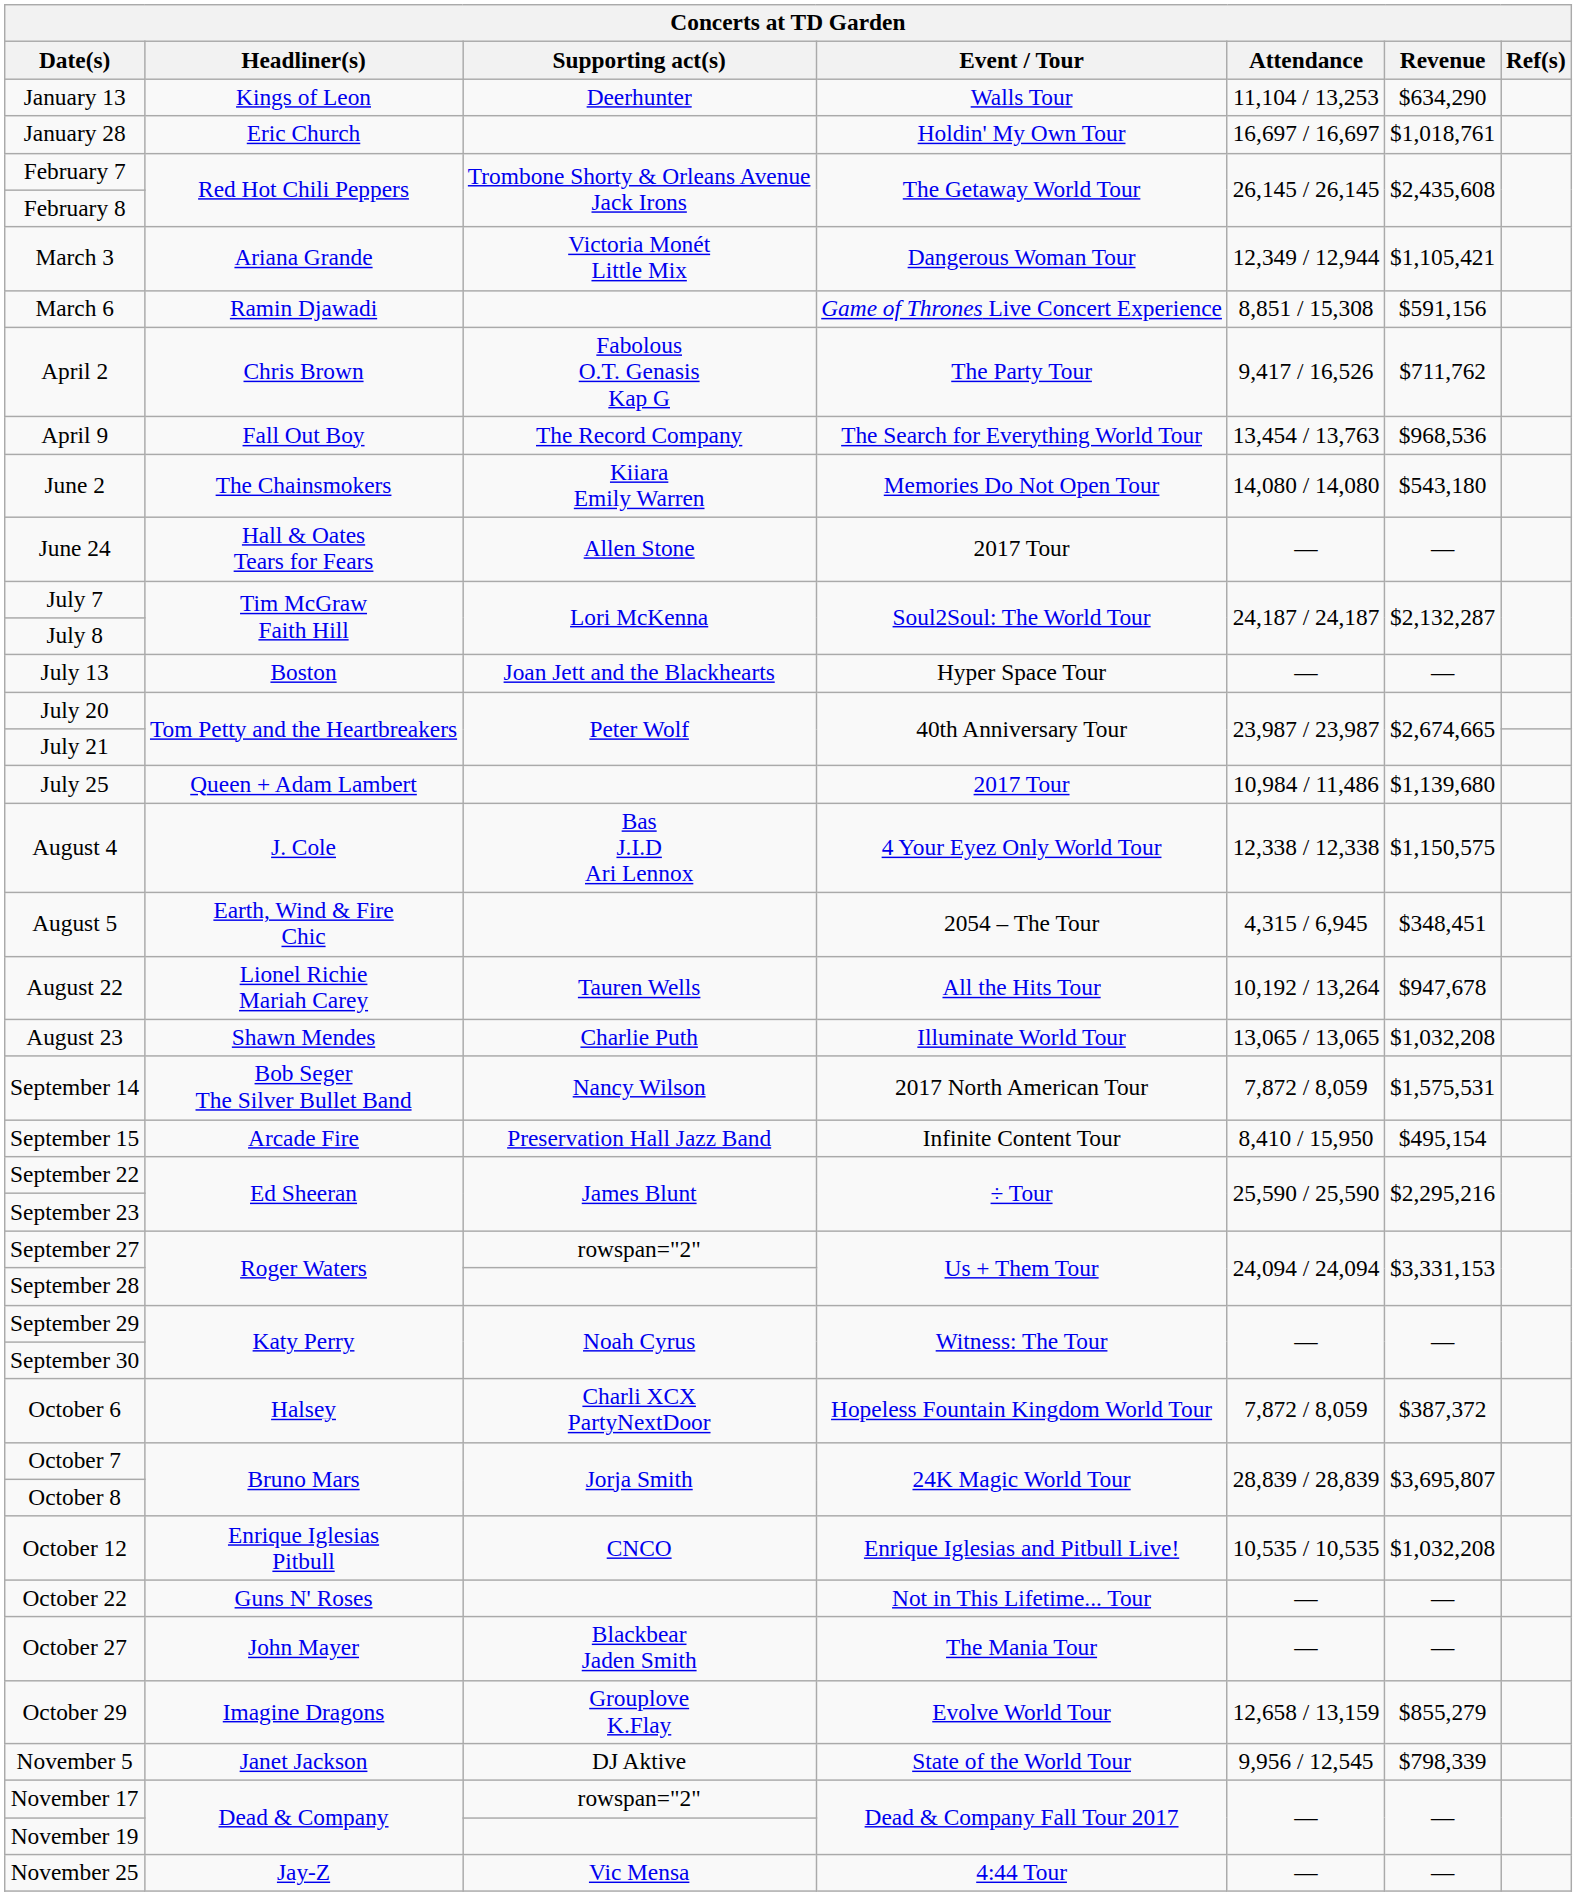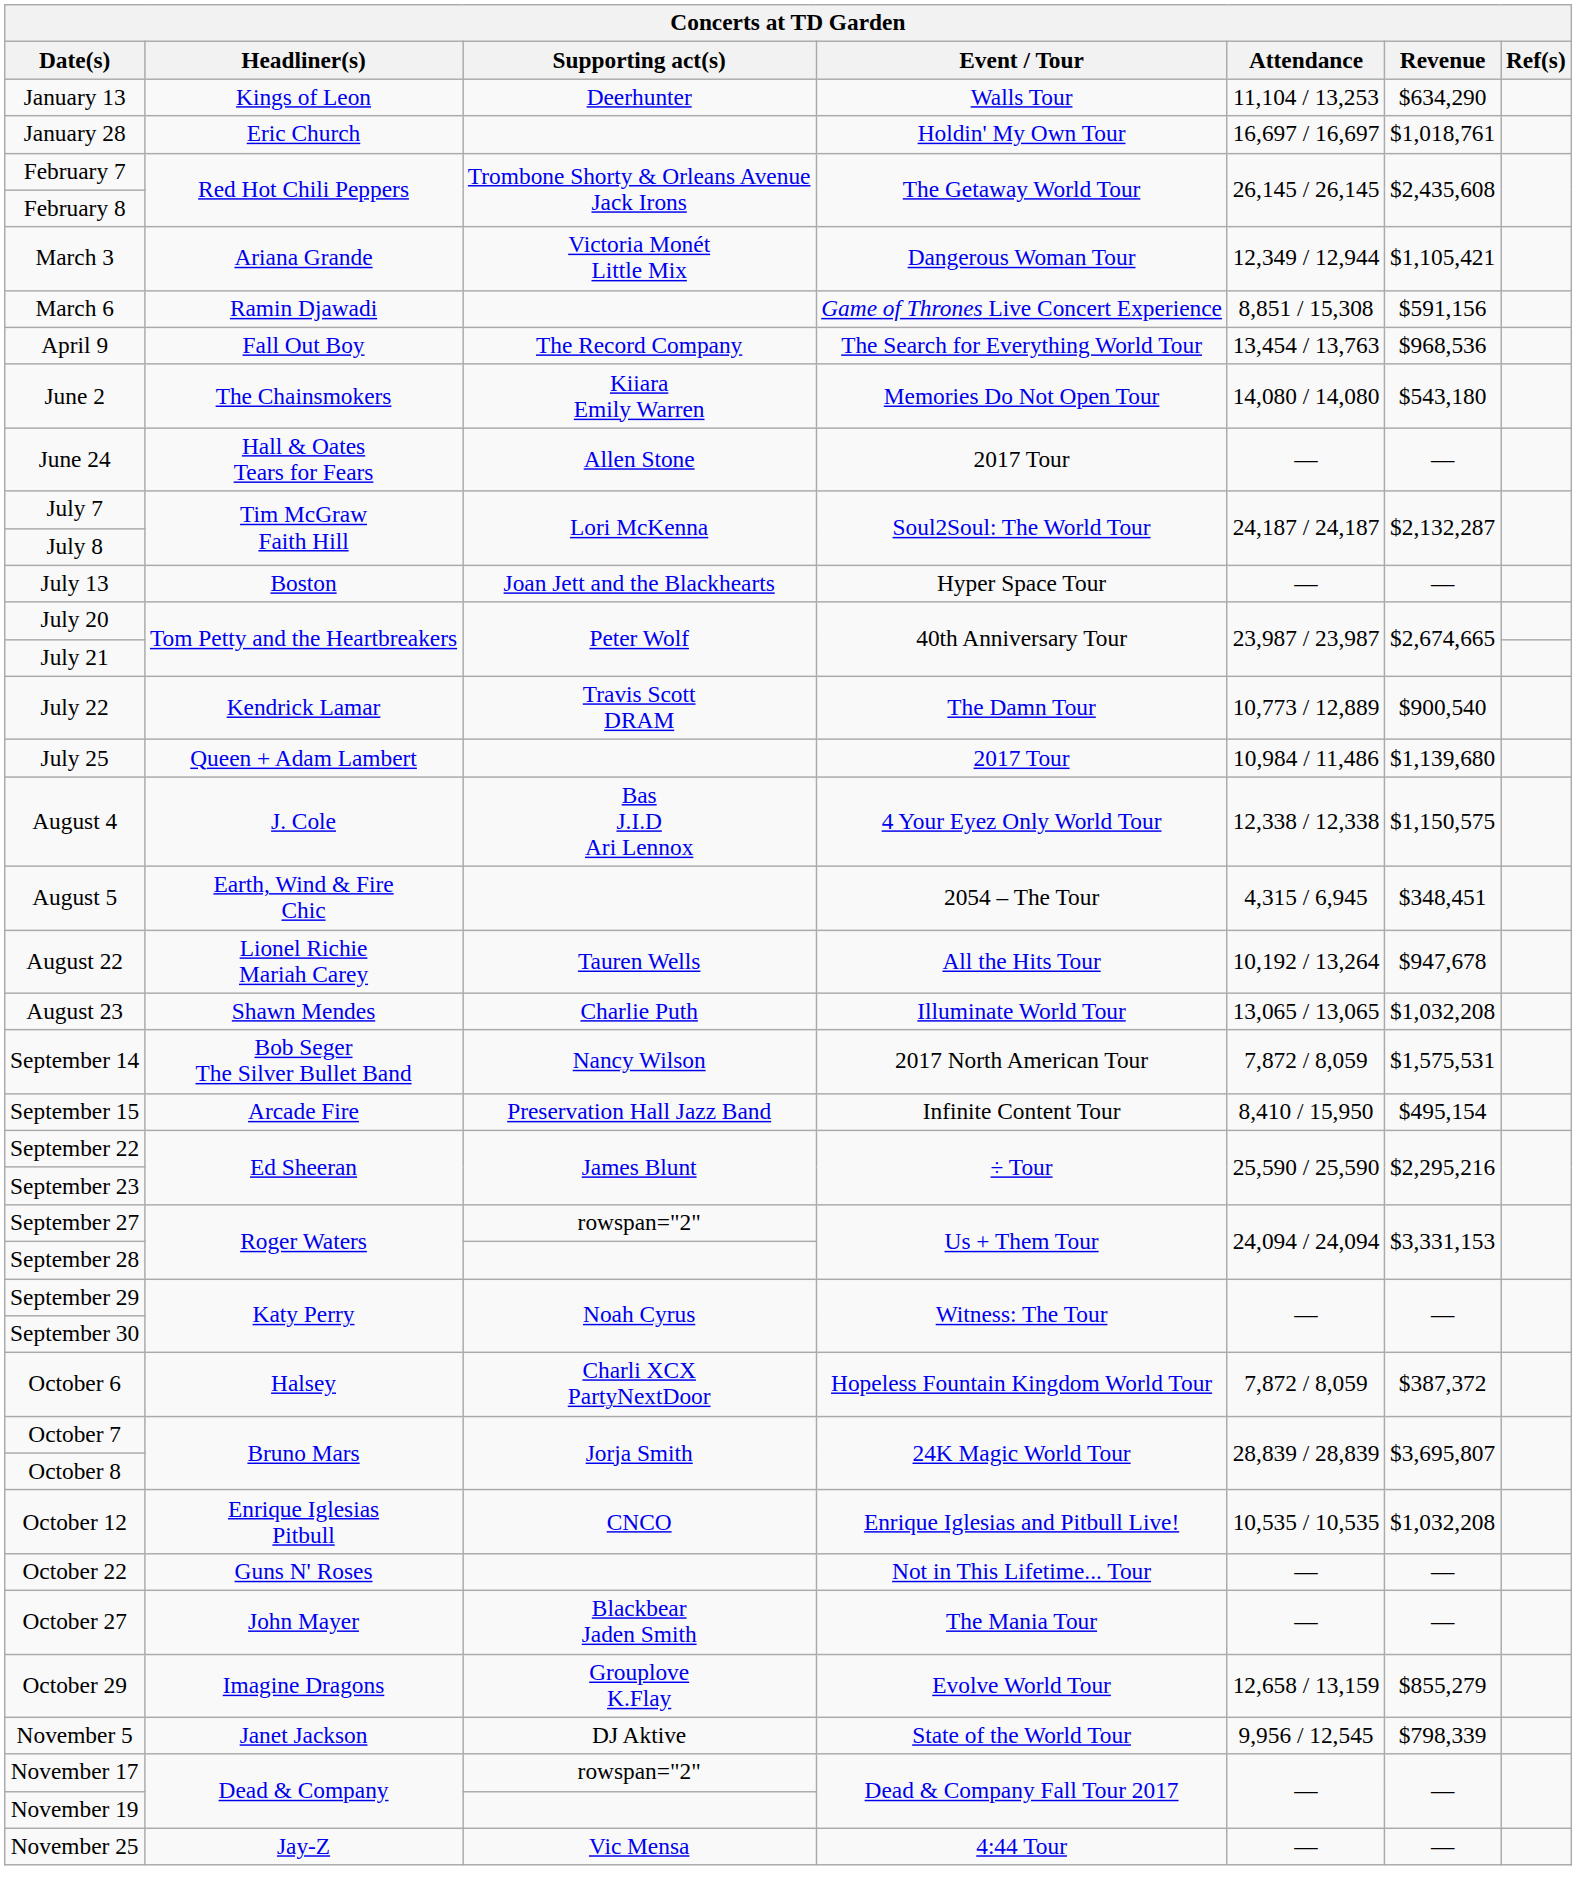- row: (75, 371)
+ row: (75, 707)
